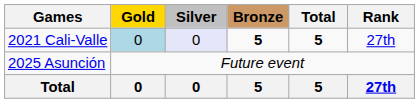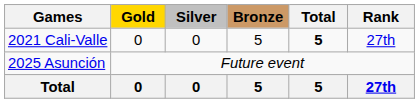(138, 40) lightblue background -> (138, 40) no background
(196, 40) lavender background -> (196, 40) no background
(258, 40) bold -> (258, 40) normal
